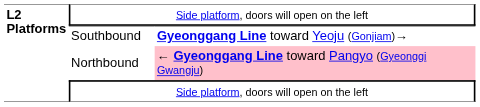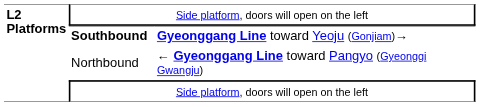(106, 36) normal -> (109, 36) bold
(292, 63) pink background -> (292, 63) no background
